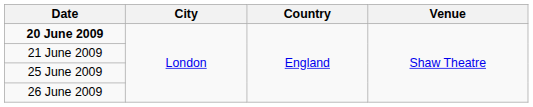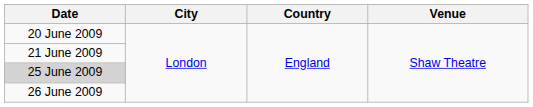(65, 33) bold -> (65, 33) normal
(65, 72) no background -> (65, 72) lightgrey background
